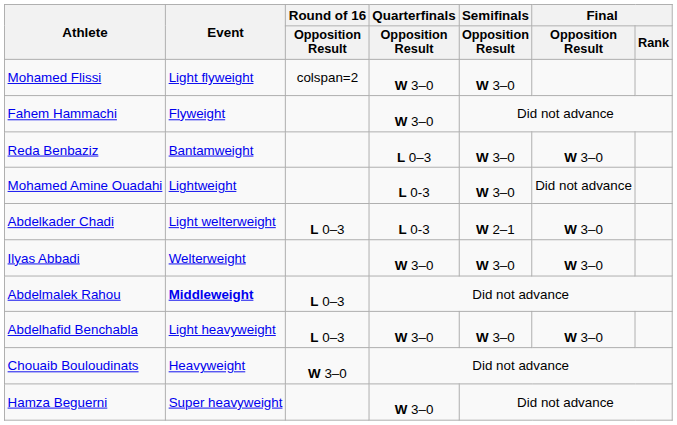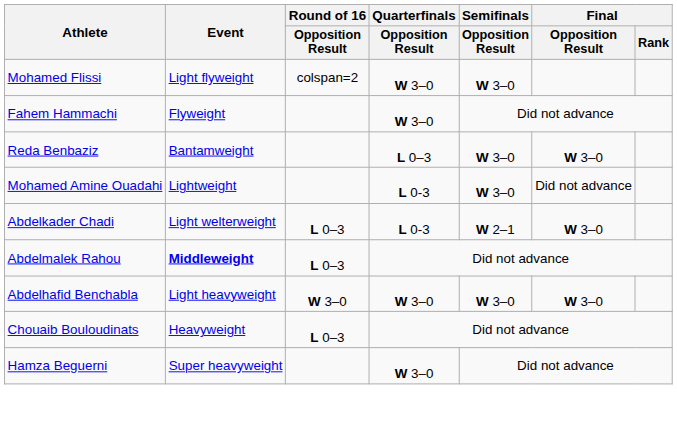- row: (44, 258)
(327, 338) L 0–3 -> (327, 302) W 3–0
(327, 374) W 3–0 -> (327, 338) L 0–3
